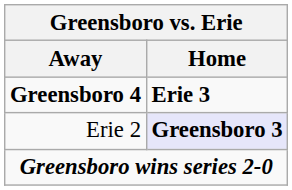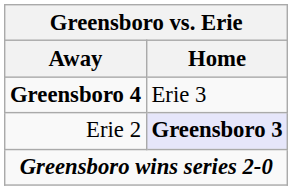(181, 94) bold -> (179, 94) normal
